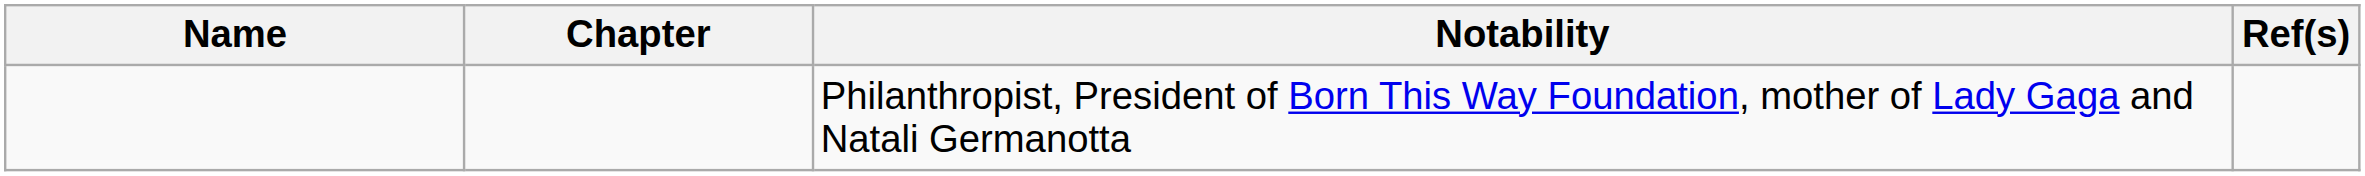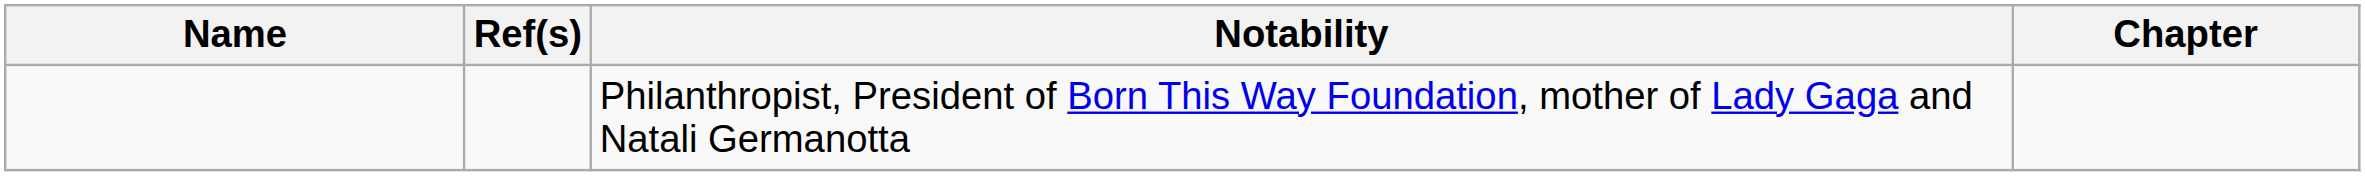columns swapped: (638, 34) <-> (2296, 34)
